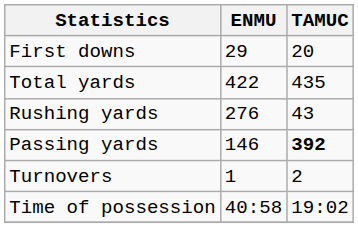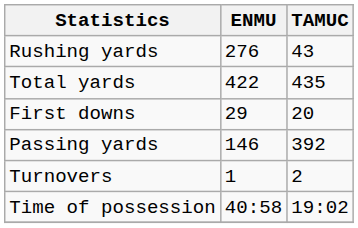rows swapped: (72, 51) <-> (84, 114)
(308, 145) bold -> (308, 145) normal
